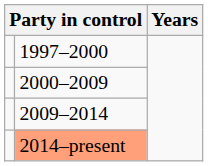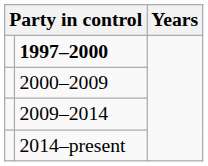(64, 51) normal -> (64, 51) bold
(73, 144) lightsalmon background -> (73, 144) no background
